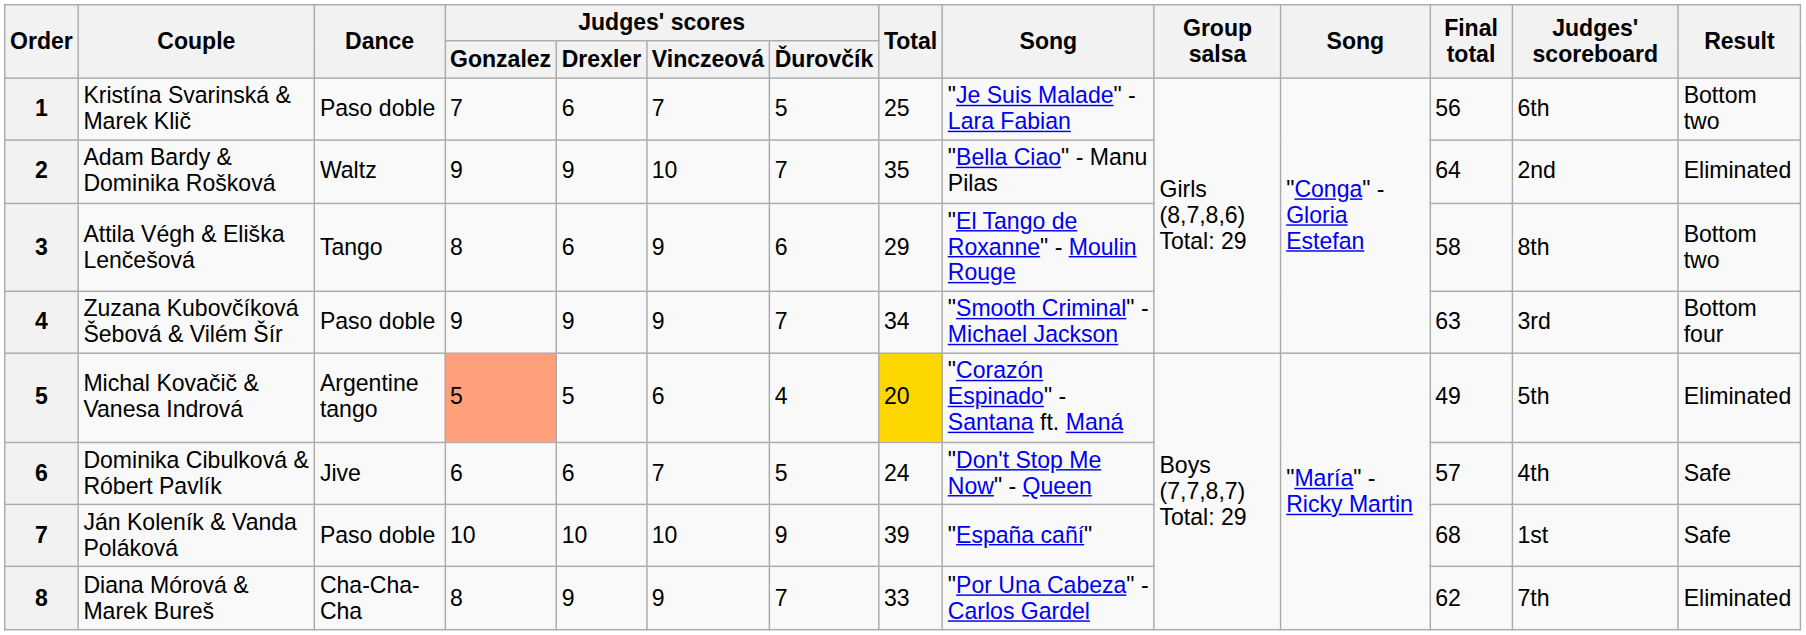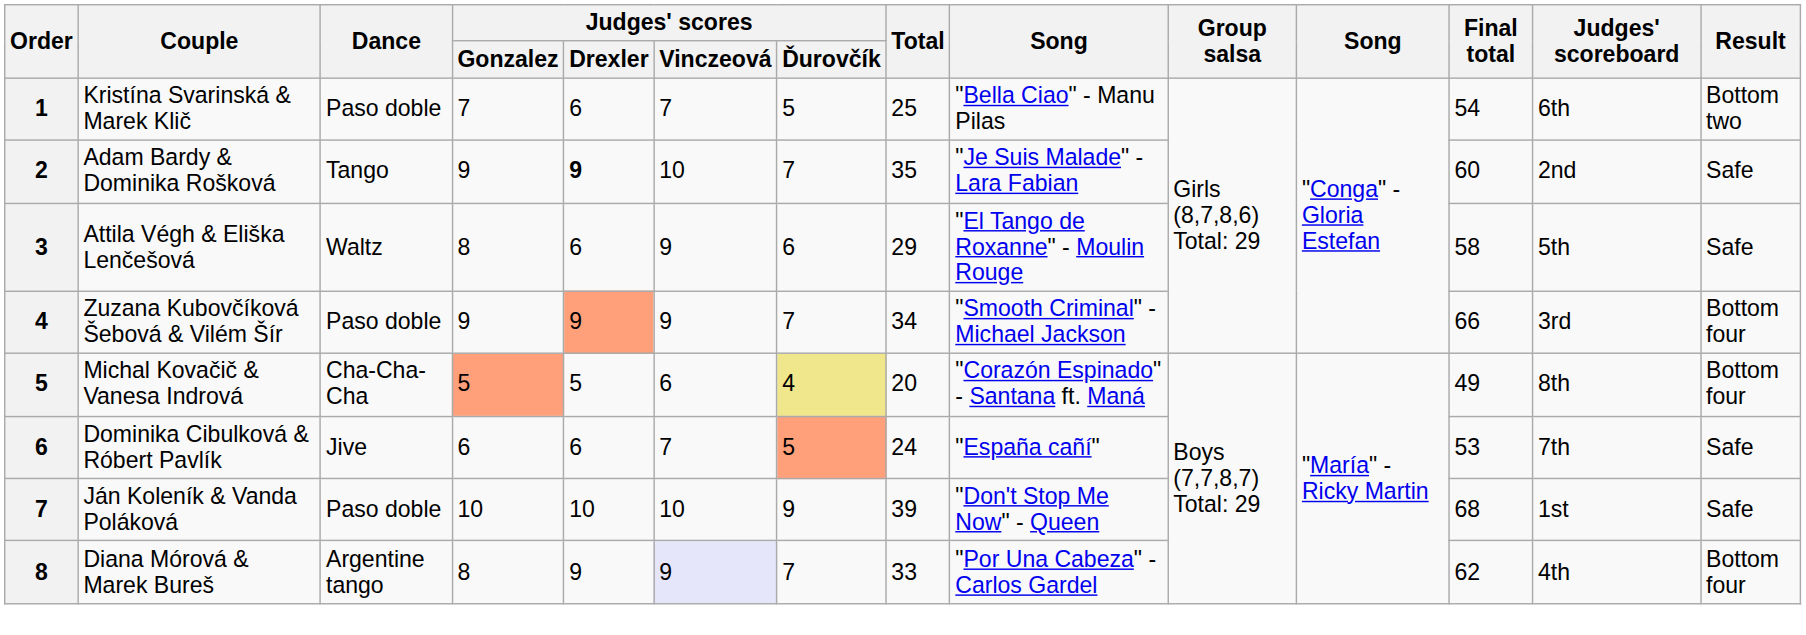(1042, 108) "Je Suis Malade" - Lara Fabian -> (1055, 108) "Bella Ciao" - Manu Pilas
(1448, 108) 56 -> (1467, 108) 54
(348, 171) Waltz -> (357, 171) Tango
(568, 171) normal -> (576, 171) bold
(1048, 171) "Bella Ciao" - Manu Pilas -> (1049, 171) "Je Suis Malade" - Lara Fabian
(1448, 171) 64 -> (1467, 171) 60
(1737, 171) Eliminated -> (1730, 171) Safe
(351, 246) Tango -> (354, 246) Waltz
(1534, 246) 8th -> (1554, 246) 5th
(1720, 246) Bottom two -> (1730, 246) Safe
(568, 322) no background -> (576, 322) lightsalmon background
(1448, 322) 63 -> (1467, 322) 66
(369, 397) Argentine tango -> (376, 384) Cha-Cha-Cha
(781, 397) no background -> (789, 384) khaki background
(897, 397) gold background -> (904, 384) no background
(1534, 397) 5th -> (1554, 384) 8th
(1737, 397) Eliminated -> (1743, 384) Bottom four
(781, 472) no background -> (789, 447) lightsalmon background
(1025, 472) "Don't Stop Me Now" - Queen -> (1028, 447) "España cañí"
(1448, 472) 57 -> (1467, 447) 53
(1534, 472) 4th -> (1554, 447) 7th
(1020, 535) "España cañí" -> (1032, 509) "Don't Stop Me Now" - Queen
(370, 597) Cha-Cha-Cha -> (375, 571) Argentine tango
(658, 597) no background -> (666, 571) lavender background
(1534, 597) 7th -> (1554, 571) 4th
(1737, 597) Eliminated -> (1743, 571) Bottom four
